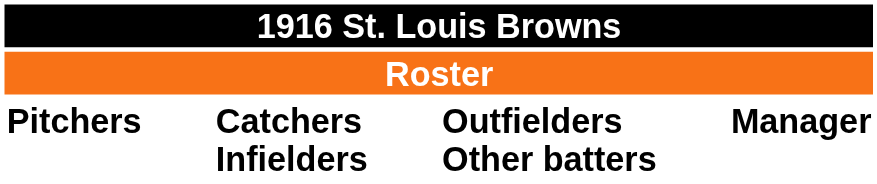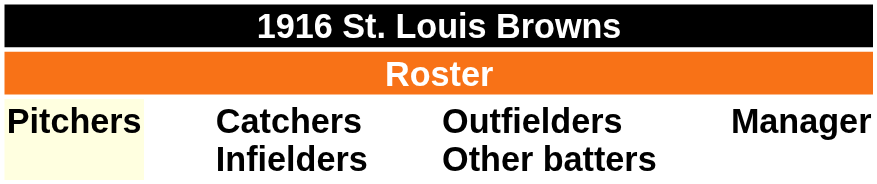(74, 120) no background -> (74, 120) lightyellow background
